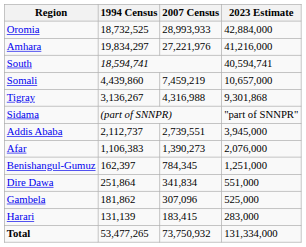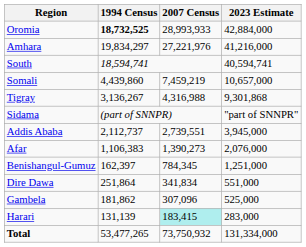(125, 30) normal -> (125, 30) bold
(180, 217) no background -> (180, 217) paleturquoise background
